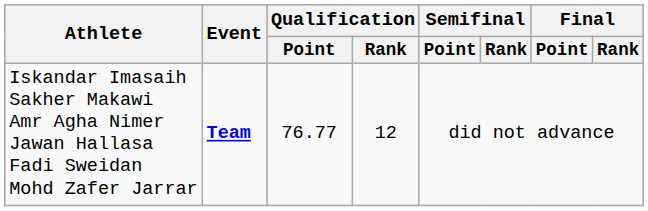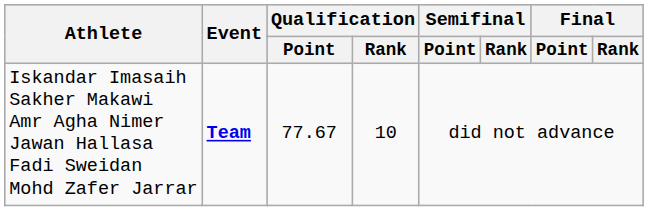(309, 134) 76.77 -> (309, 134) 77.67
(386, 134) 12 -> (386, 134) 10
